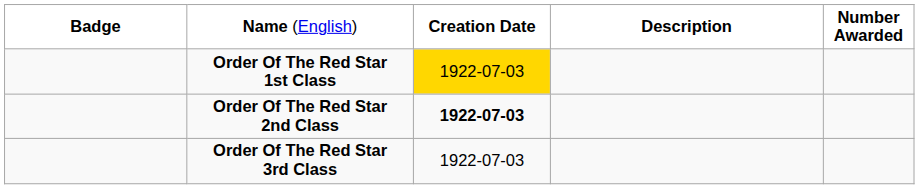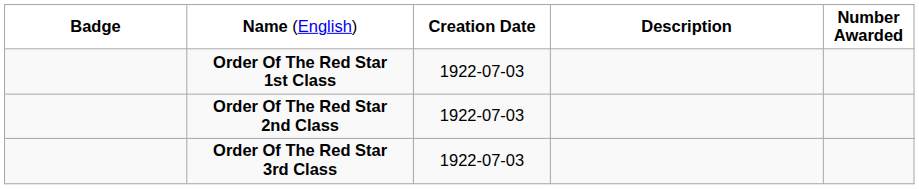(482, 71) gold background -> (482, 71) no background
(482, 116) bold -> (482, 116) normal
